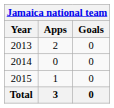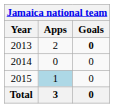(91, 45) normal -> (91, 45) bold
(55, 78) no background -> (55, 78) lightblue background
